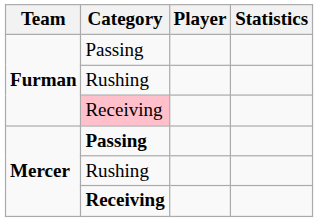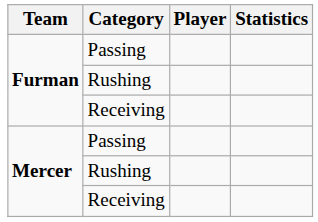(124, 110) pink background -> (126, 110) no background
(116, 140) bold -> (117, 140) normal
(125, 200) bold -> (126, 200) normal
